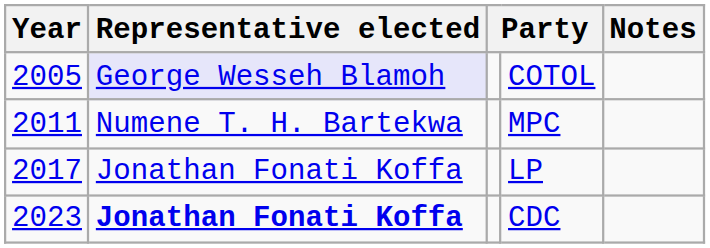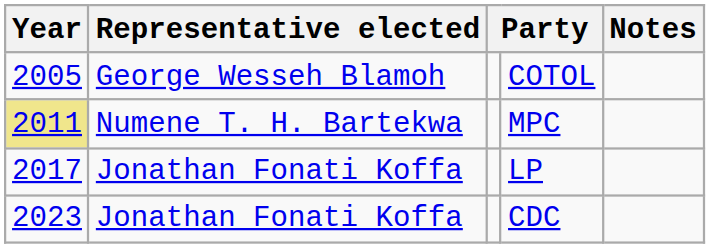(271, 76) lavender background -> (271, 76) no background
(47, 124) no background -> (47, 124) khaki background
(279, 219) bold -> (279, 219) normal
